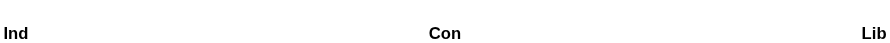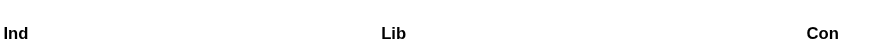columns swapped: (445, 10) <-> (874, 10)
